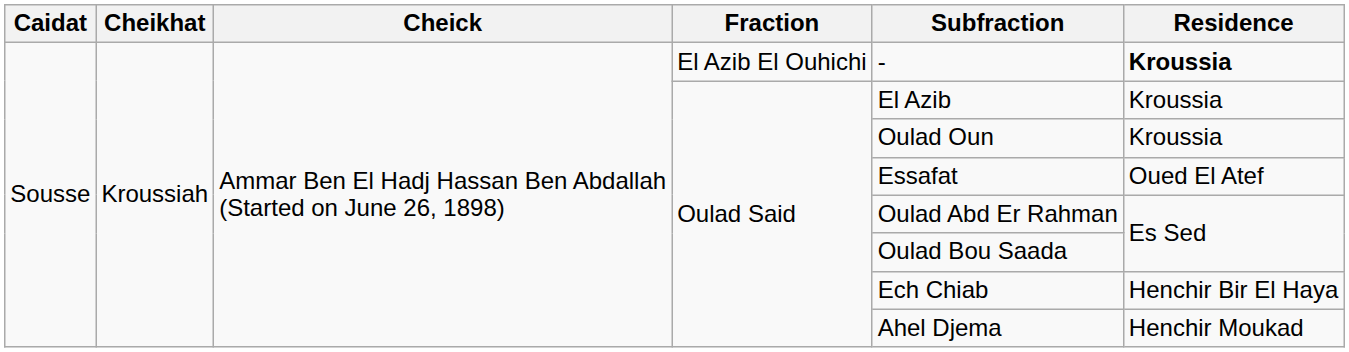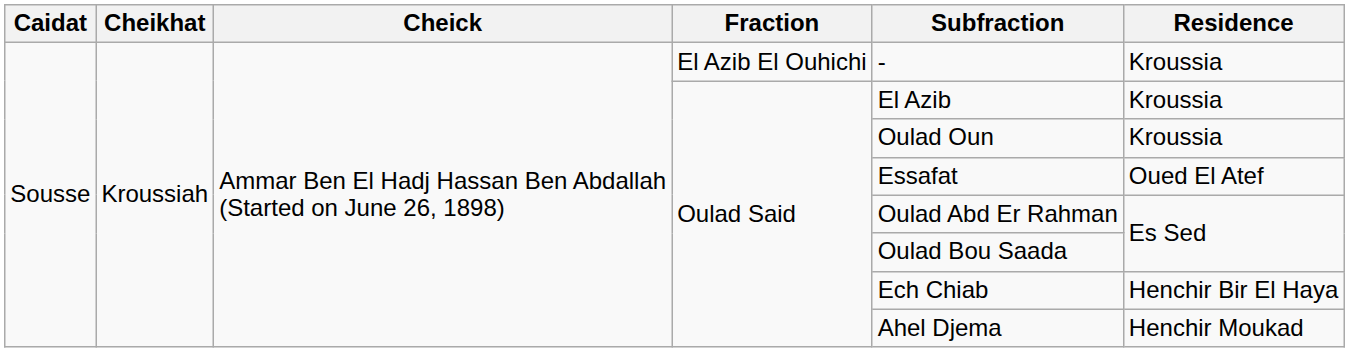(1180, 61) bold -> (1176, 61) normal
